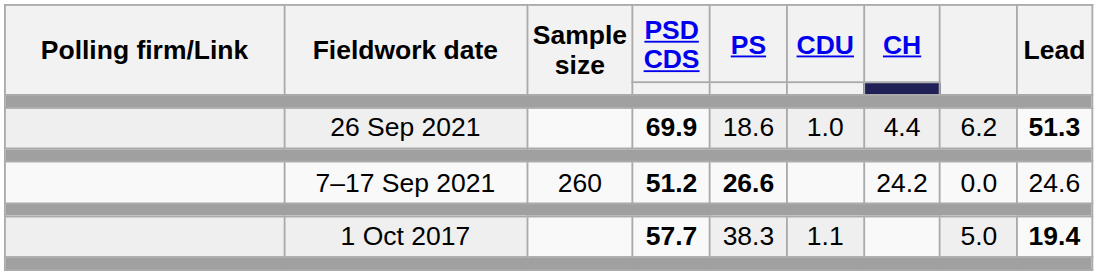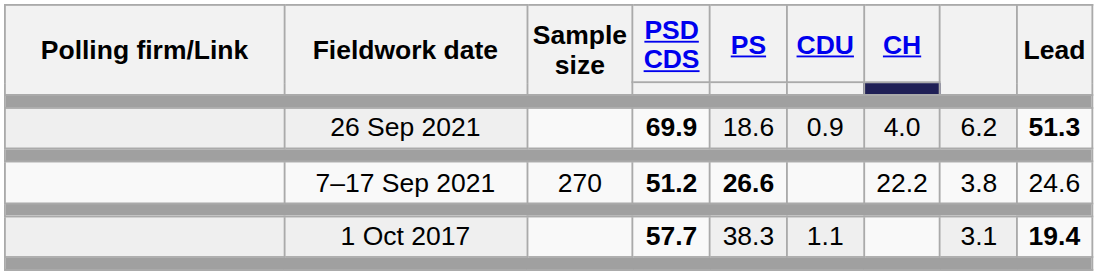(825, 128) 1.0 -> (825, 128) 0.9
(902, 128) 4.4 -> (902, 128) 4.0
(580, 183) 260 -> (580, 183) 270
(902, 183) 24.2 -> (902, 183) 22.2
(979, 183) 0.0 -> (979, 183) 3.8
(979, 237) 5.0 -> (979, 237) 3.1
